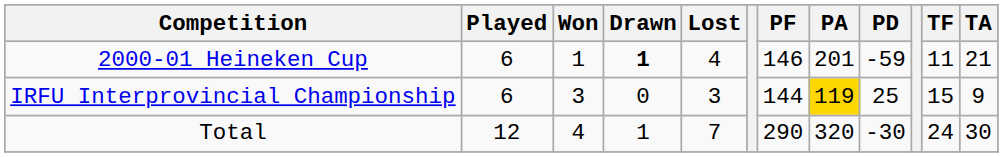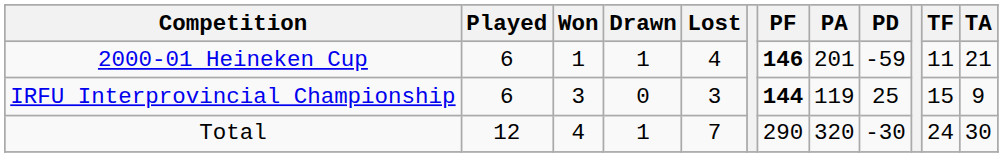(643, 60) bold -> (643, 60) normal
(783, 60) normal -> (783, 60) bold
(783, 97) normal -> (783, 97) bold
(834, 97) gold background -> (834, 97) no background
